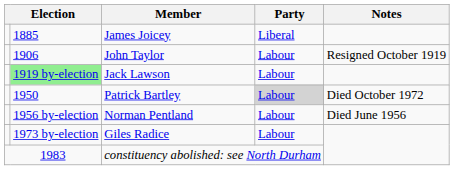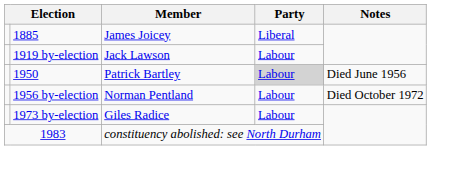- row: (134, 54)
(56, 74) lightgreen background -> (56, 54) no background
(375, 94) Died October 1972 -> (366, 74) Died June 1956
(366, 114) Died June 1956 -> (375, 94) Died October 1972
